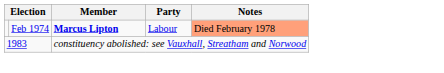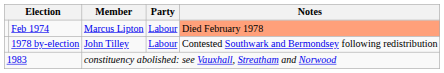(86, 28) bold -> (114, 28) normal
+ row: (45, 44)
